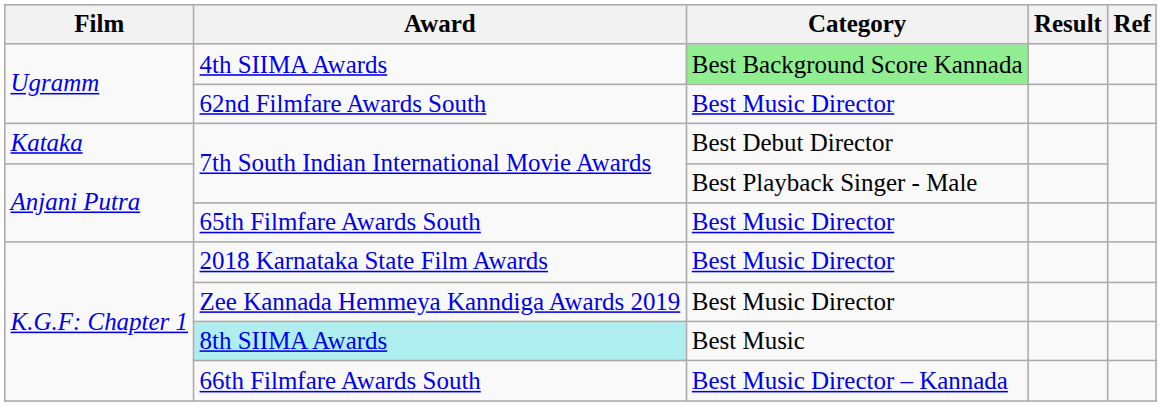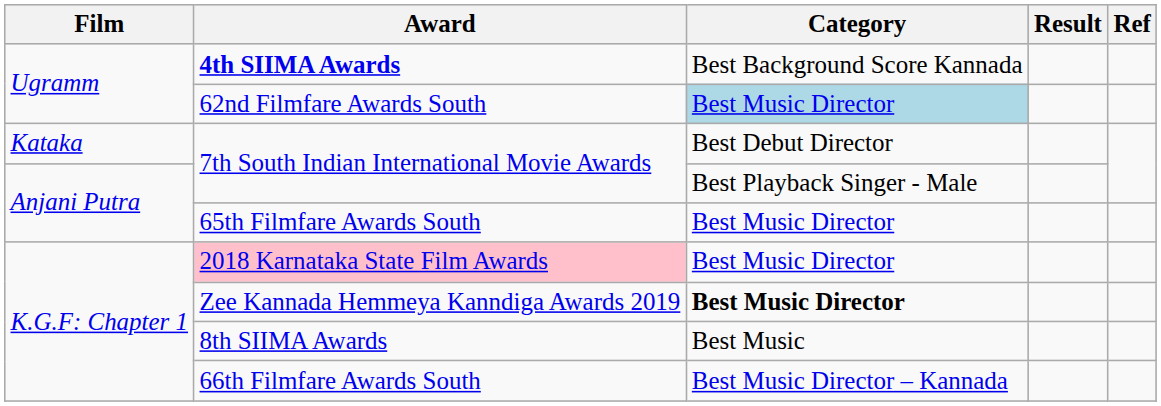(293, 63) normal -> (300, 63) bold
(857, 63) lightgreen background -> (857, 63) no background
(793, 103) no background -> (793, 103) lightblue background
(374, 261) no background -> (374, 261) pink background
(793, 301) normal -> (798, 301) bold
(293, 340) paleturquoise background -> (293, 340) no background
